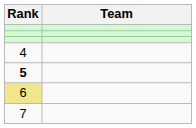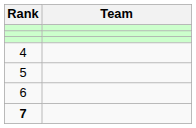(23, 72) bold -> (23, 72) normal
(23, 93) khaki background -> (23, 93) no background
(23, 113) normal -> (23, 113) bold
